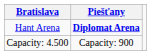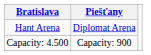(106, 27) bold -> (104, 27) normal
